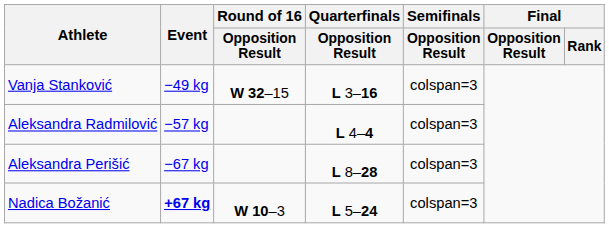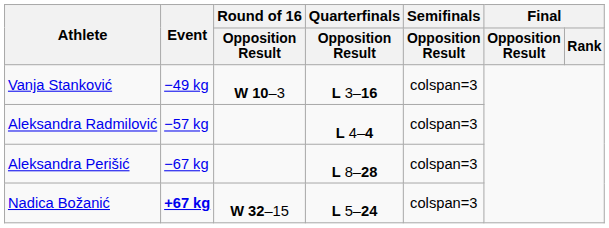(260, 93) W 32–15 -> (260, 93) W 10–3
(260, 212) W 10–3 -> (260, 212) W 32–15
